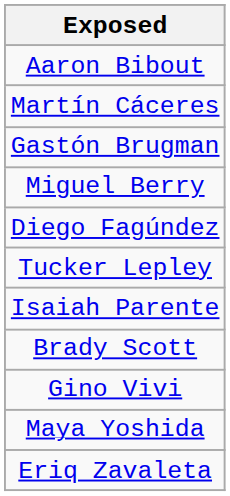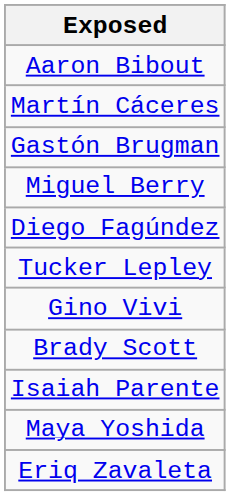(115, 308) Isaiah Parente -> (115, 308) Gino Vivi
(115, 389) Gino Vivi -> (115, 389) Isaiah Parente
